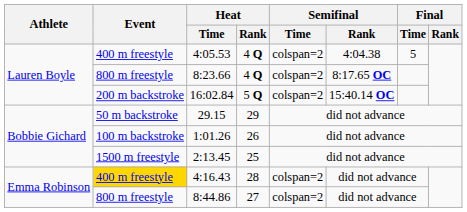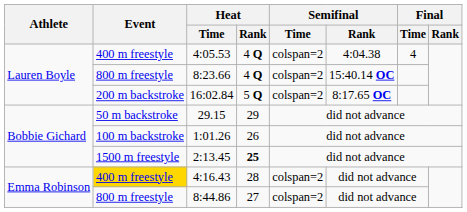(413, 54) 5 -> (413, 54) 4
(362, 75) 8:17.65 OC -> (362, 75) 15:40.14 OC
(362, 95) 15:40.14 OC -> (362, 95) 8:17.65 OC
(253, 156) normal -> (253, 156) bold
